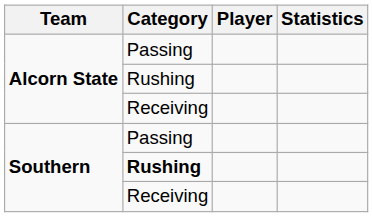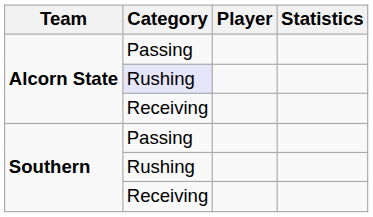(161, 78) no background -> (161, 78) lavender background
(164, 166) bold -> (161, 166) normal
